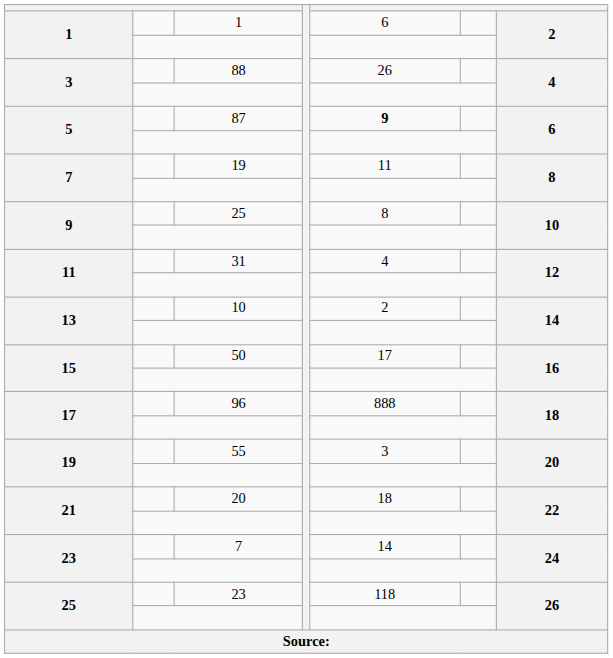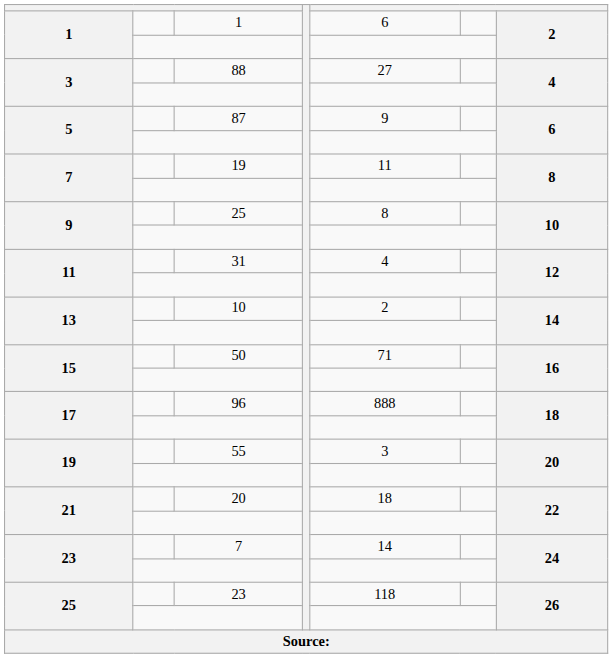(385, 70) 26 -> (385, 70) 27
(385, 117) bold -> (385, 117) normal
(385, 355) 17 -> (385, 355) 71
